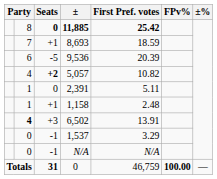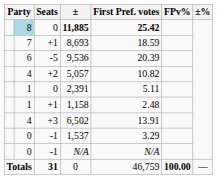(29, 27) no background -> (29, 27) lightblue background
(55, 27) bold -> (55, 27) normal
(53, 74) bold -> (53, 74) normal
(29, 120) bold -> (29, 120) normal
